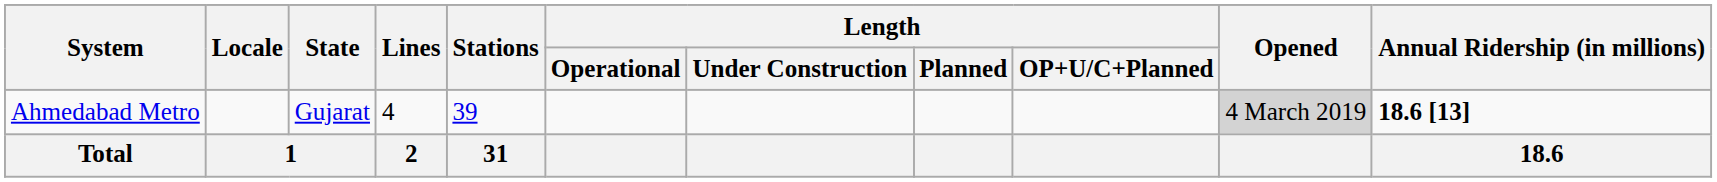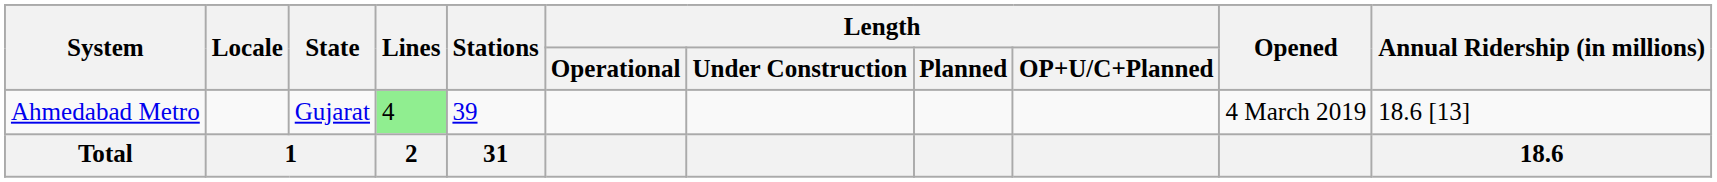(388, 111) no background -> (388, 111) lightgreen background
(1296, 111) lightgrey background -> (1296, 111) no background
(1424, 111) bold -> (1424, 111) normal
